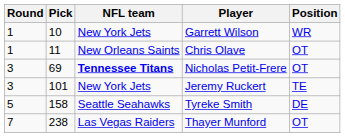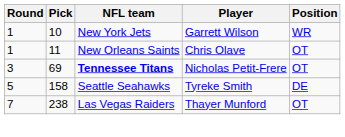- row: (225, 86)
